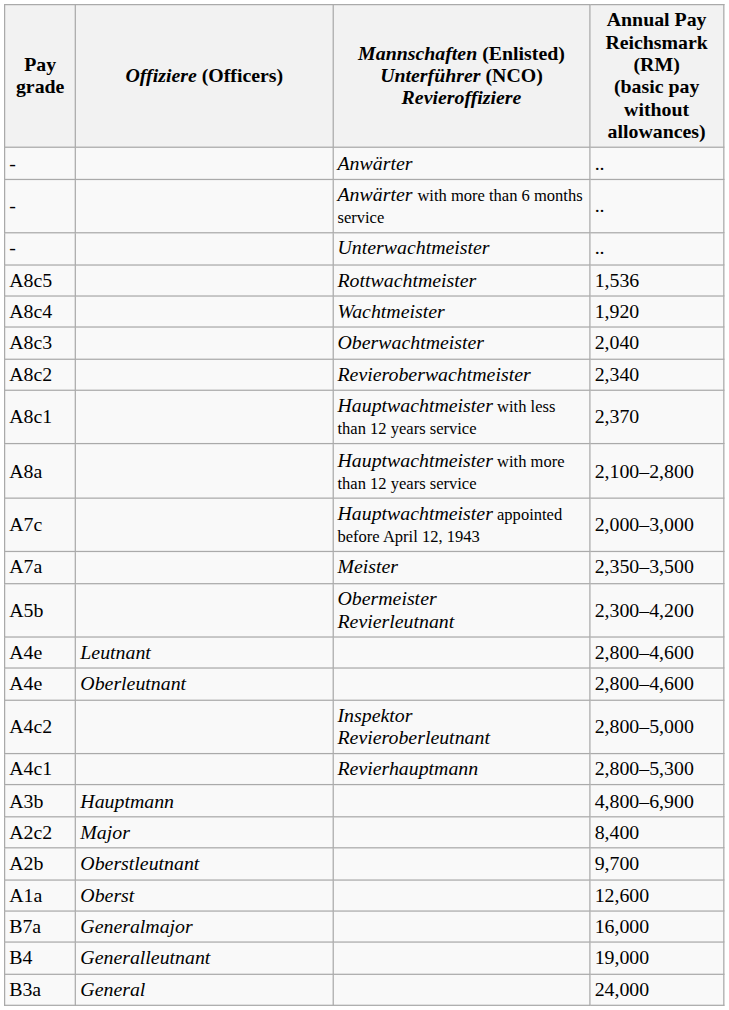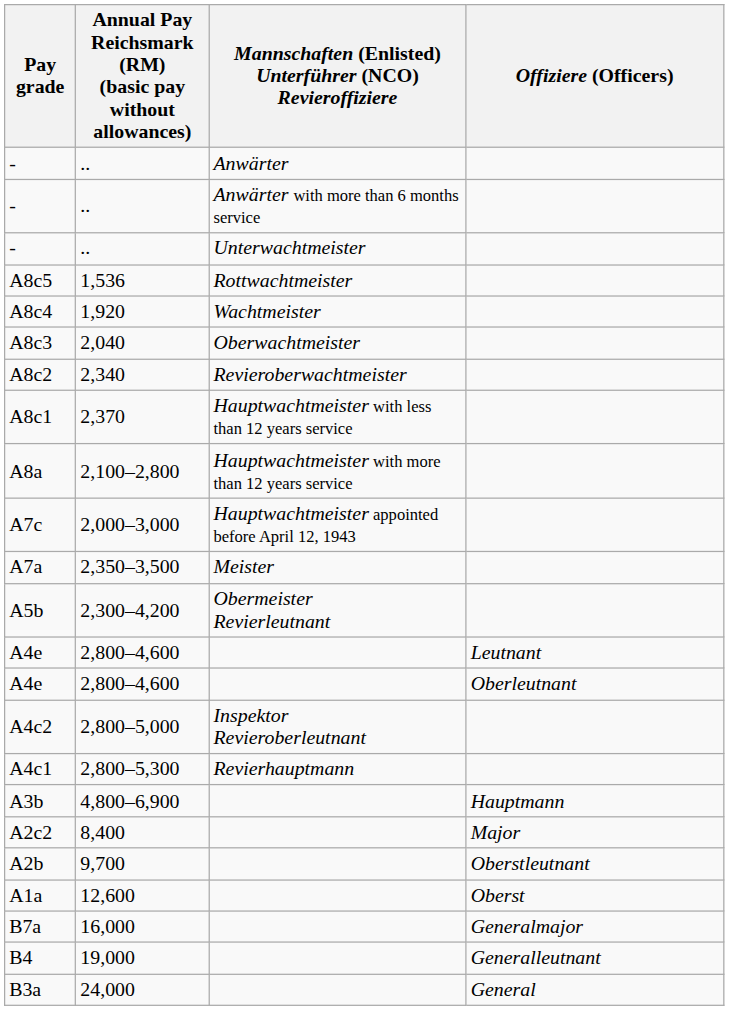columns swapped: (657, 76) <-> (204, 76)
